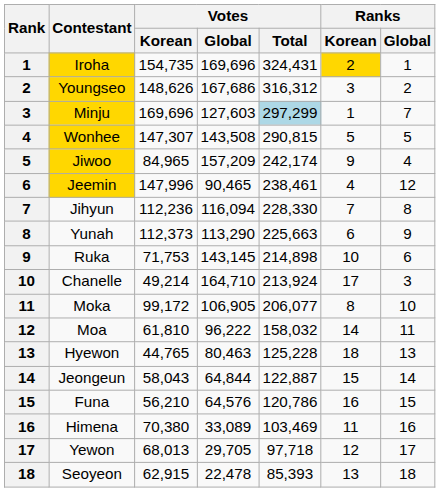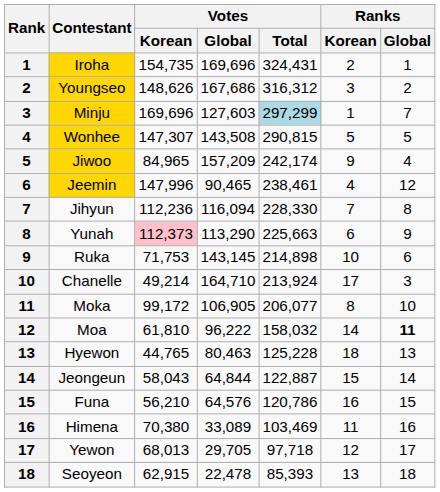(351, 64) gold background -> (351, 64) no background
(166, 233) no background -> (166, 233) pink background
(407, 329) normal -> (407, 329) bold
